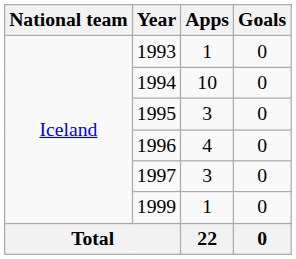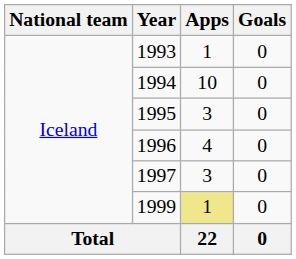(207, 207) no background -> (207, 207) khaki background
